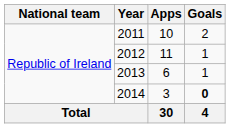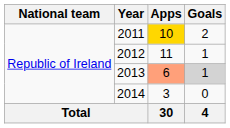(166, 34) no background -> (166, 34) gold background
(166, 73) no background -> (166, 73) lightsalmon background
(205, 73) no background -> (205, 73) lightgrey background
(205, 93) bold -> (205, 93) normal
